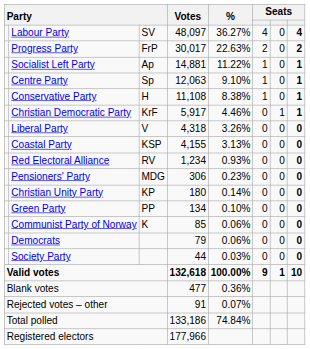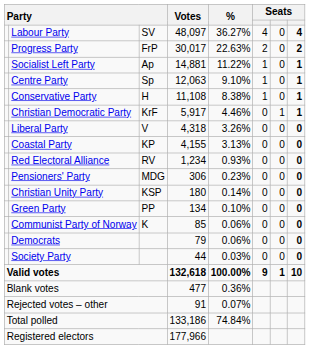(151, 145) KSP -> (148, 145) KP
(148, 192) KP -> (151, 192) KSP
